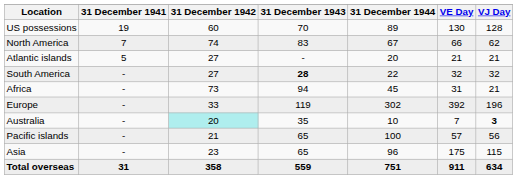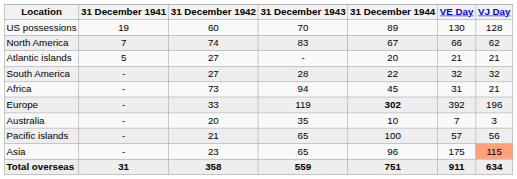(303, 74) bold -> (303, 74) normal
(393, 105) normal -> (393, 105) bold
(213, 120) paleturquoise background -> (213, 120) no background
(494, 120) bold -> (494, 120) normal
(494, 151) no background -> (494, 151) lightsalmon background
